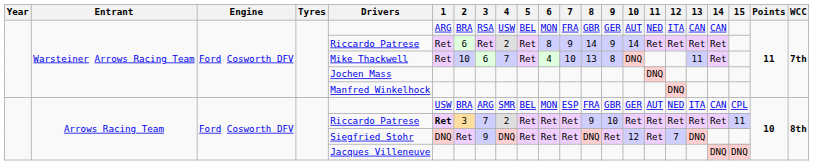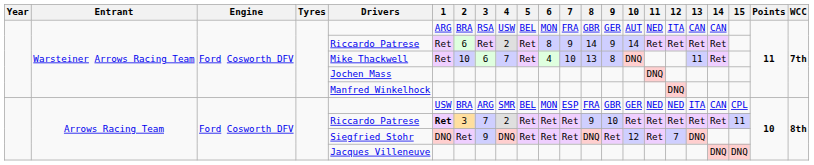(655, 105) AUT -> (655, 105) NED
